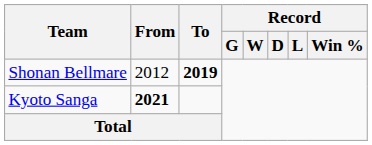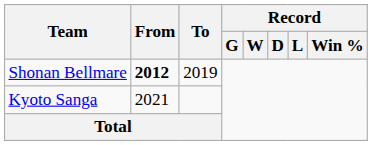(152, 72) normal -> (152, 72) bold
(200, 72) bold -> (200, 72) normal
(152, 99) bold -> (152, 99) normal
